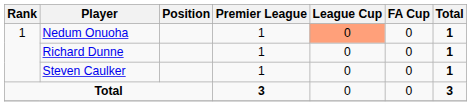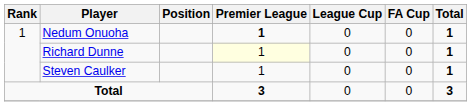(261, 33) normal -> (261, 33) bold
(347, 33) lightsalmon background -> (347, 33) no background
(261, 52) no background -> (261, 52) lightyellow background
